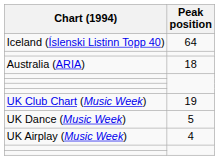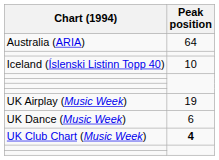(86, 42) Iceland (Íslenski Listinn Topp 40) -> (46, 42) Australia (ARIA)
(46, 64) Australia (ARIA) -> (86, 64) Iceland (Íslenski Listinn Topp 40)
(191, 64) 18 -> (191, 64) 10
(77, 102) UK Club Chart (Music Week) -> (67, 102) UK Airplay (Music Week)
(191, 119) 5 -> (191, 119) 6
(67, 136) UK Airplay (Music Week) -> (77, 136) UK Club Chart (Music Week)
(191, 136) normal -> (191, 136) bold
